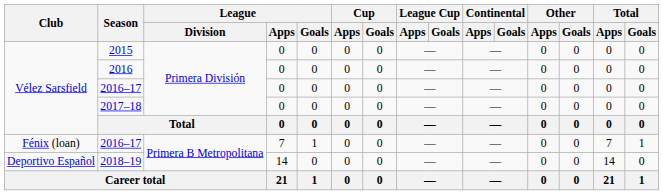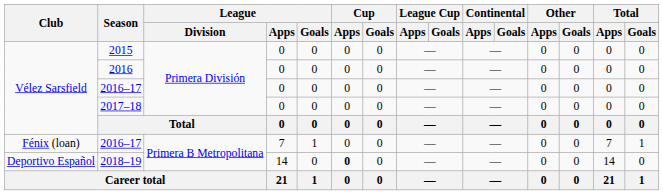(347, 161) normal -> (347, 161) bold
